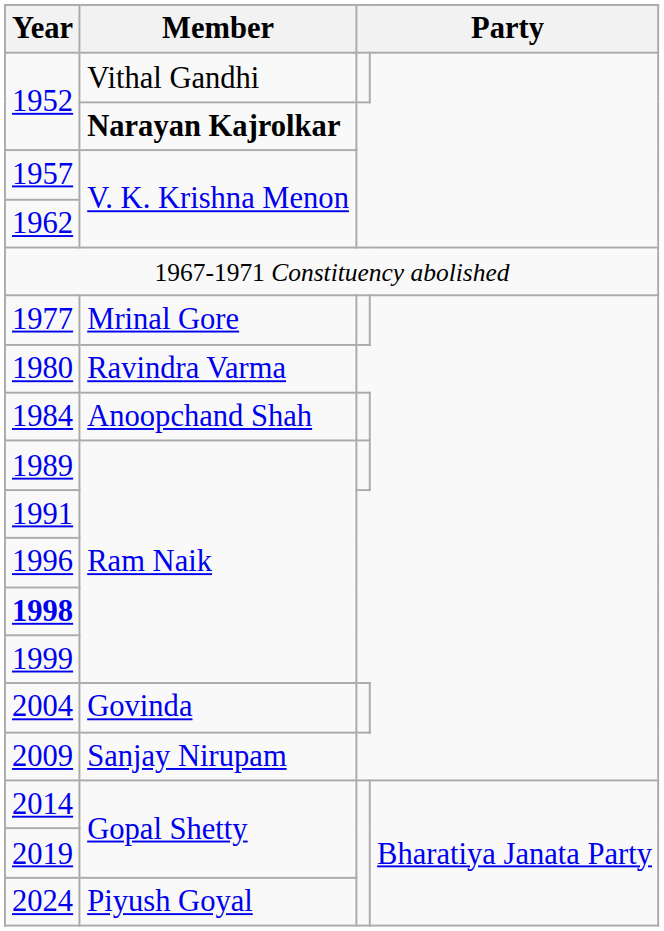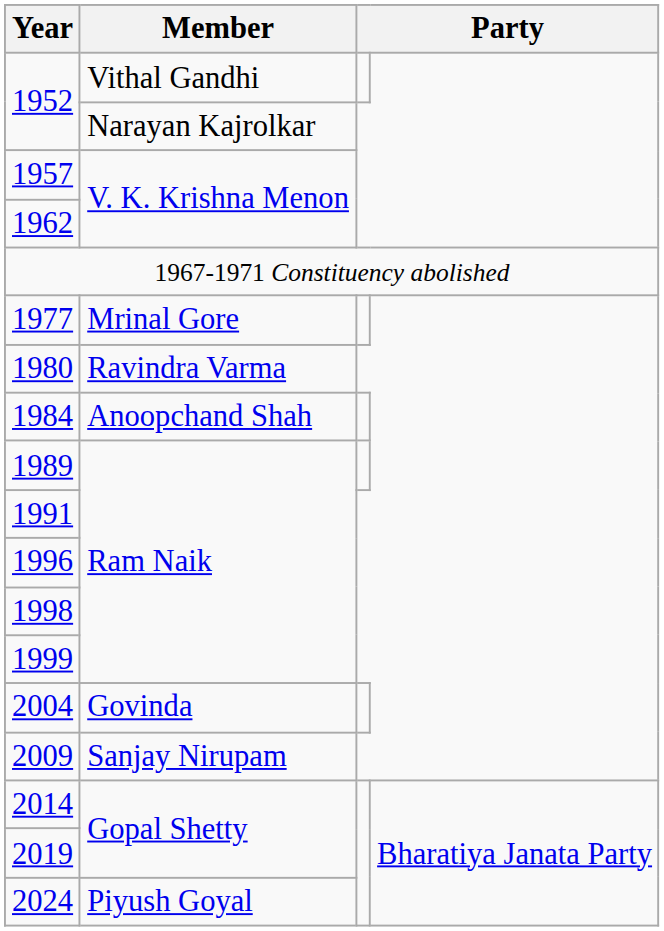(214, 125) bold -> (201, 125) normal
(43, 610) bold -> (43, 610) normal
